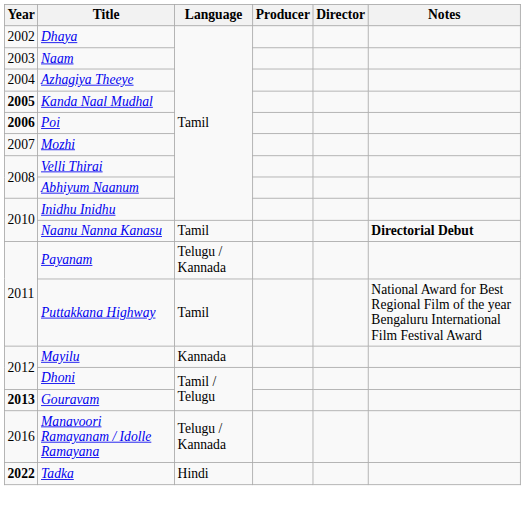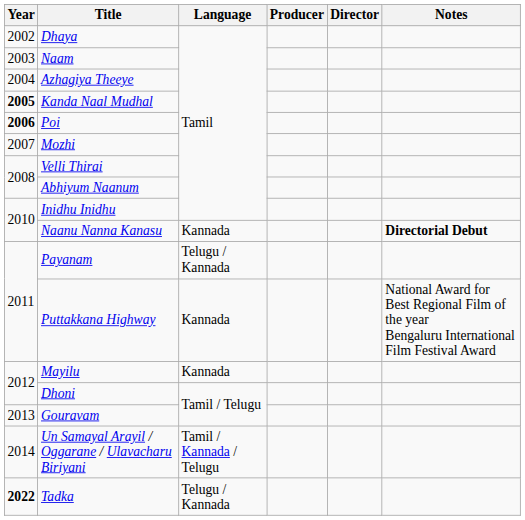(193, 230) Tamil -> (206, 230) Kannada
(193, 312) Tamil -> (206, 320) Kannada
(21, 400) bold -> (21, 415) normal
+ row: (106, 452)
- row: (96, 436)
(193, 473) Hindi -> (206, 496) Telugu / Kannada
